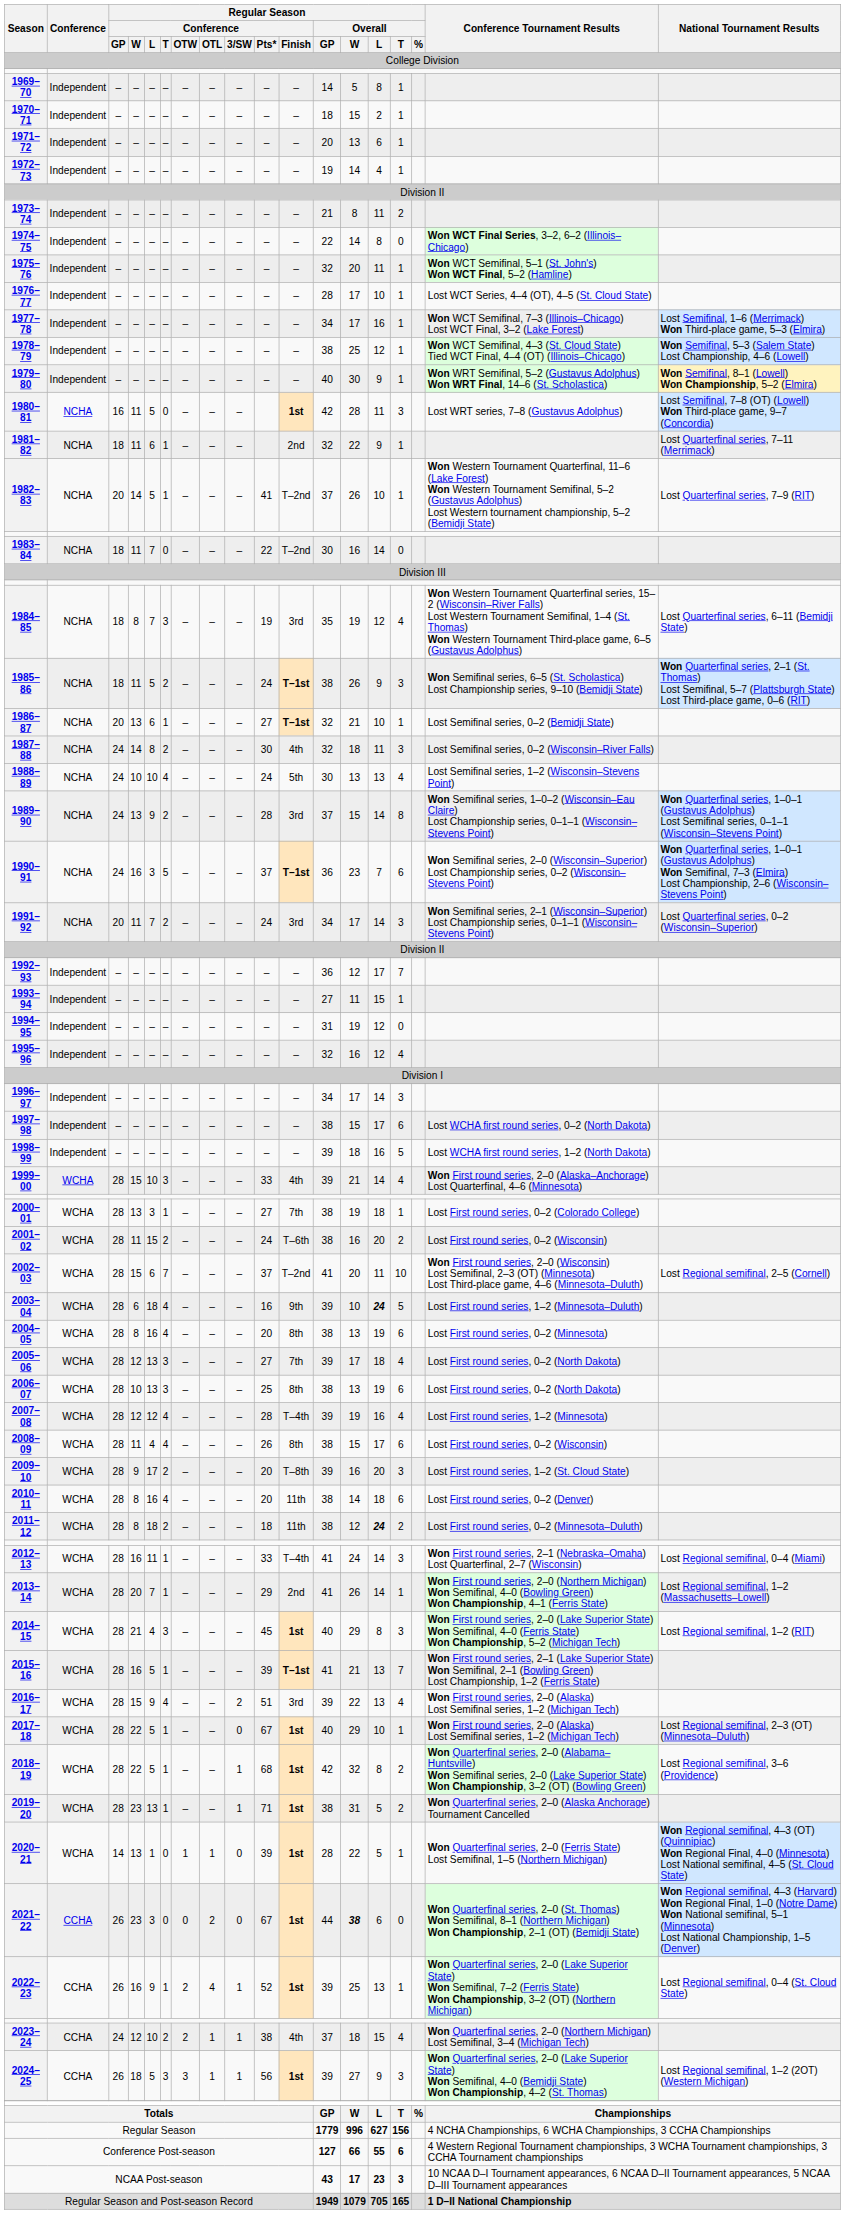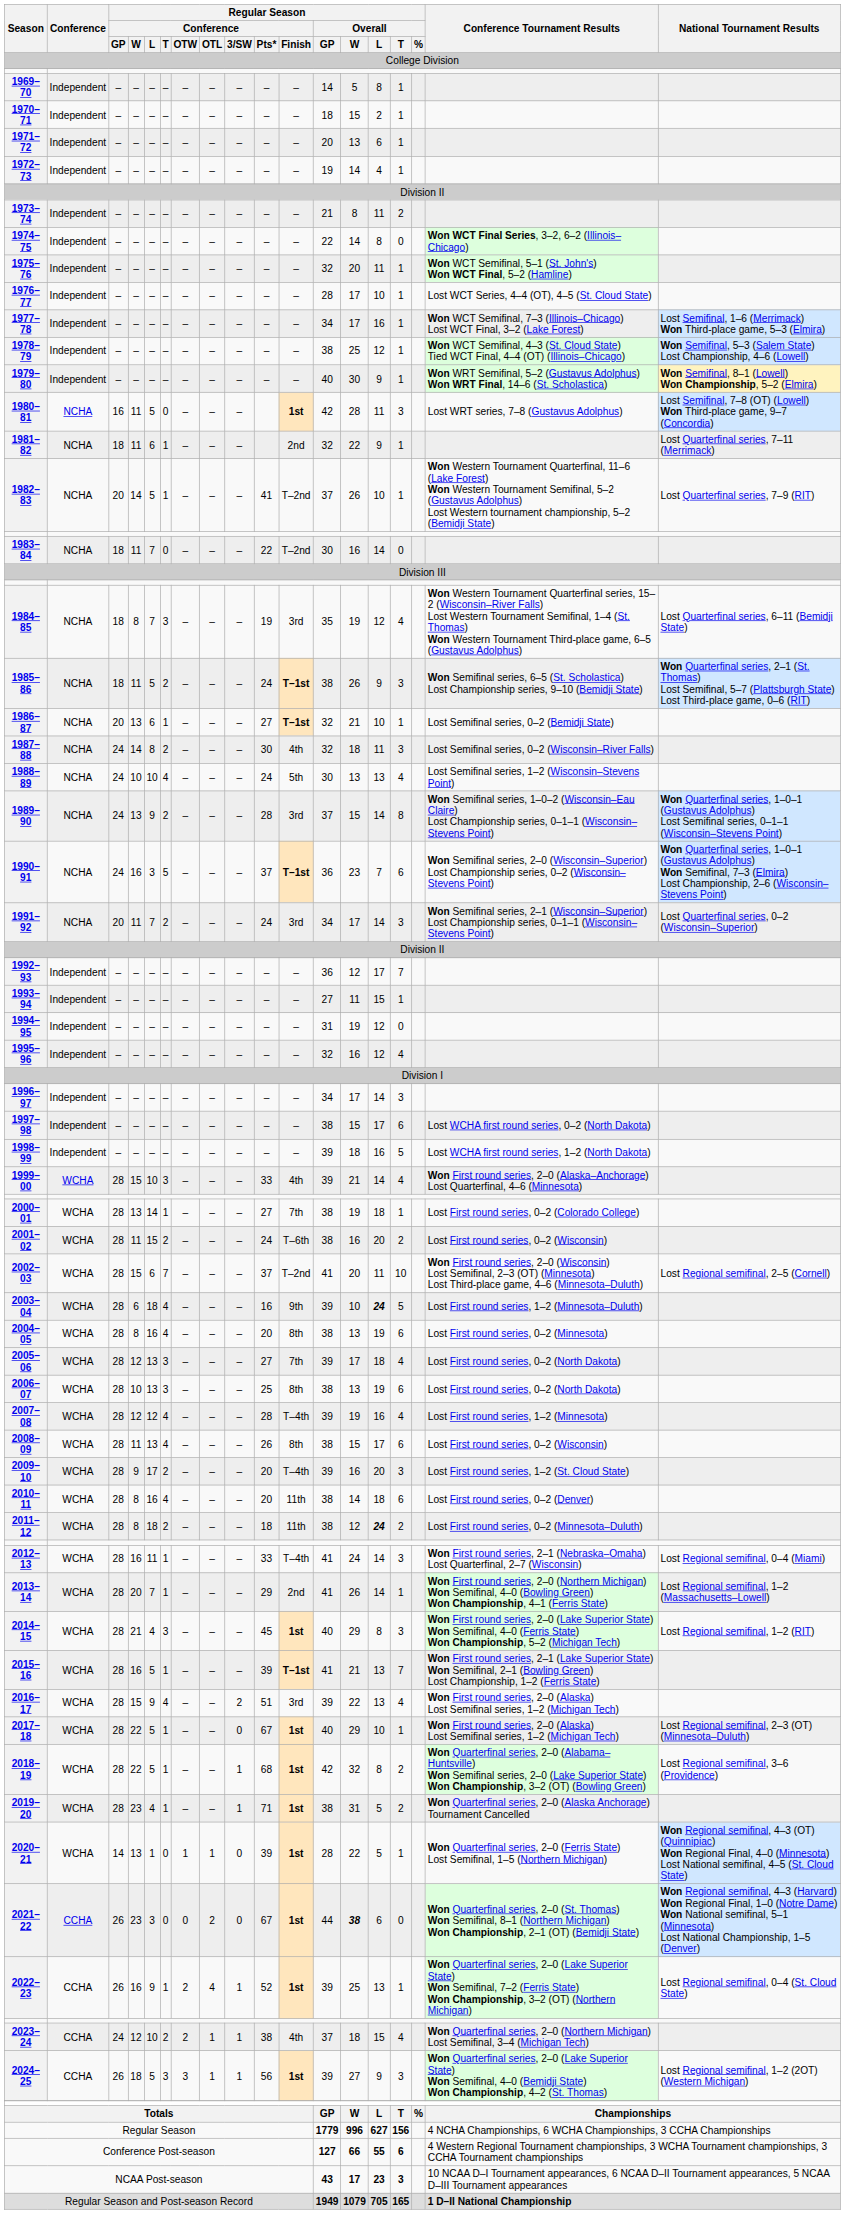(152, 1213) 3 -> (152, 1213) 14
(152, 1444) 4 -> (152, 1444) 13
(296, 1472) T–8th -> (296, 1472) T–4th
(152, 1808) 13 -> (152, 1808) 4
